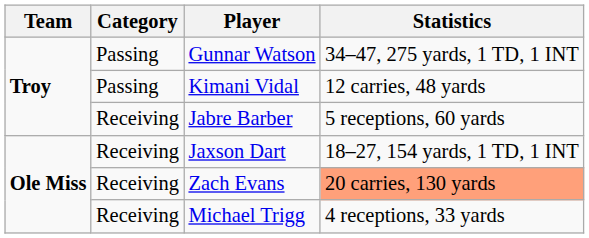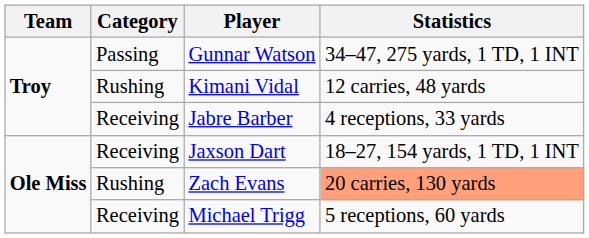(127, 86) Passing -> (130, 86) Rushing
(415, 118) 5 receptions, 60 yards -> (415, 118) 4 receptions, 33 yards
(137, 183) Receiving -> (130, 183) Rushing
(415, 216) 4 receptions, 33 yards -> (415, 216) 5 receptions, 60 yards
